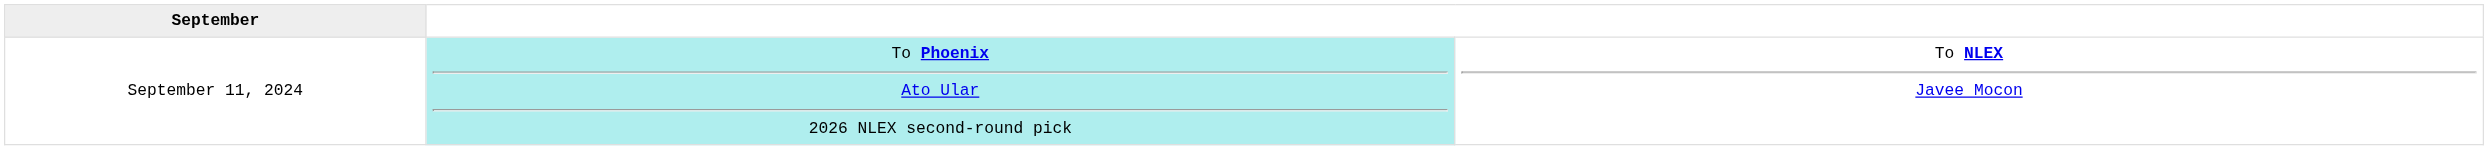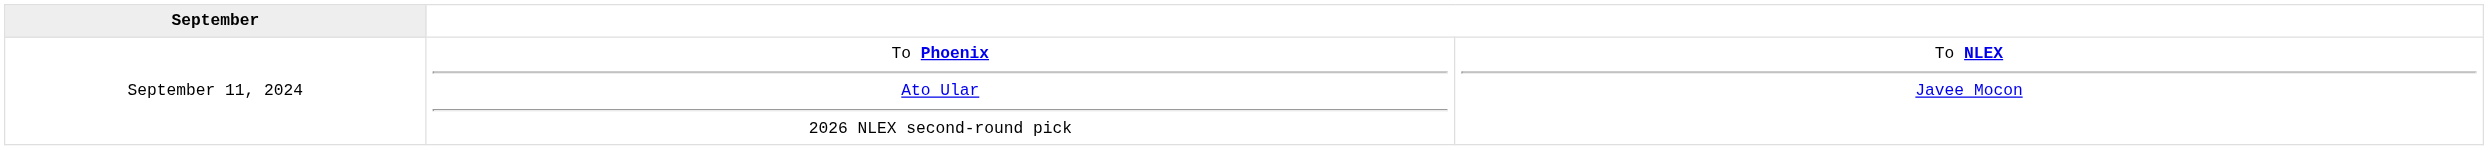(940, 91) paleturquoise background -> (940, 91) no background
